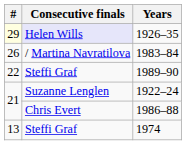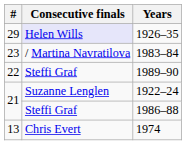(13, 33) lightyellow background -> (13, 33) no background
(13, 52) 26 -> (13, 52) 23
(53, 110) Chris Evert -> (51, 110) Steffi Graf
(51, 130) Steffi Graf -> (53, 130) Chris Evert
